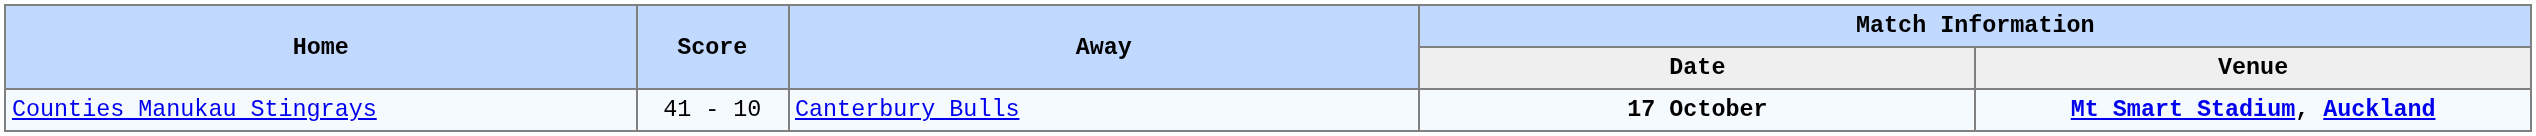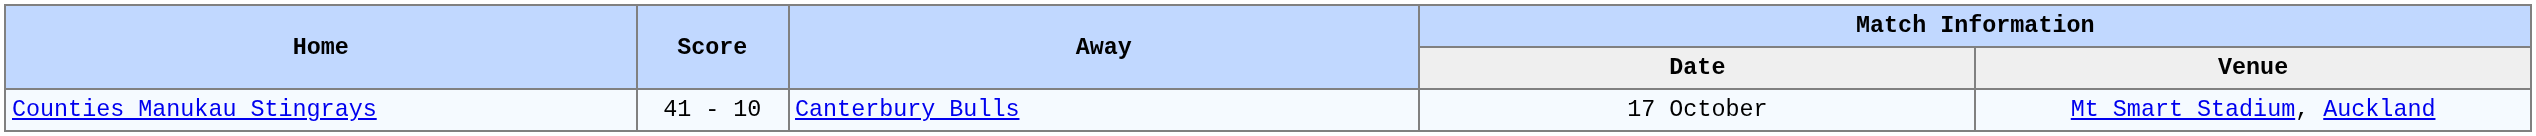(1697, 110) bold -> (1697, 110) normal
(2253, 110) bold -> (2253, 110) normal
